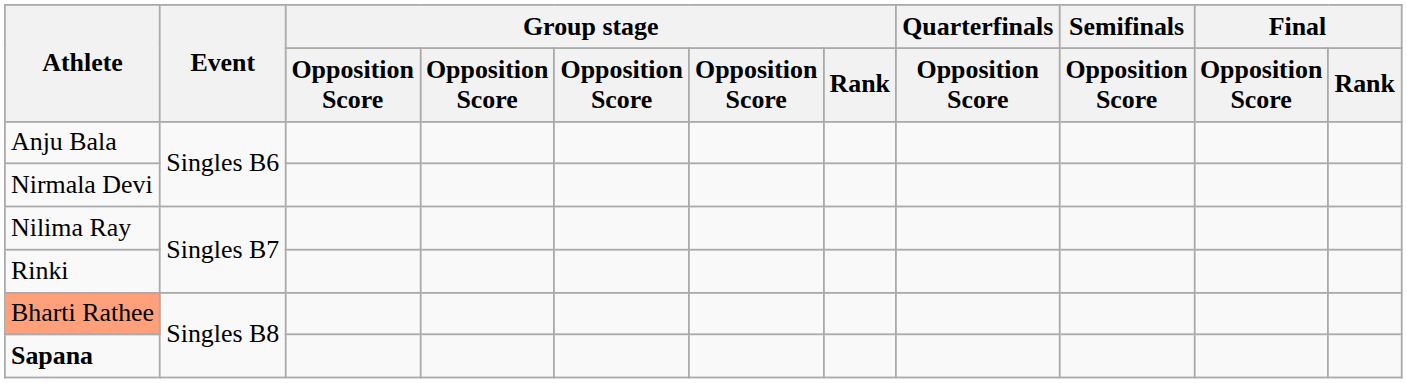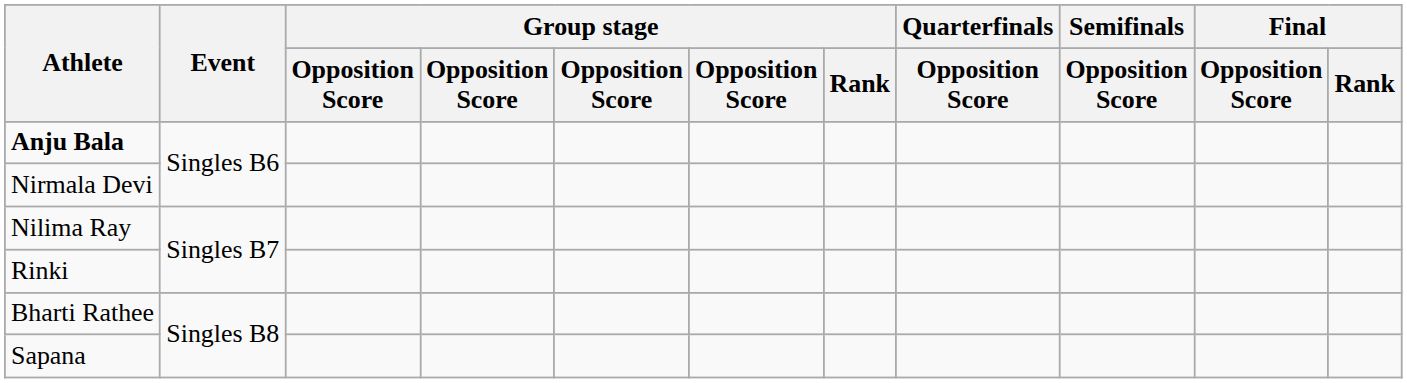(64, 142) normal -> (67, 142) bold
(83, 313) lightsalmon background -> (83, 313) no background
(52, 356) bold -> (48, 356) normal
